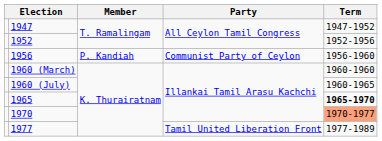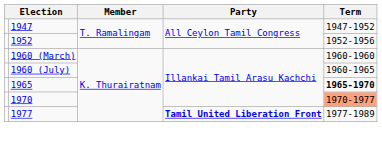- row: (22, 56)
(243, 129) normal -> (243, 114) bold
